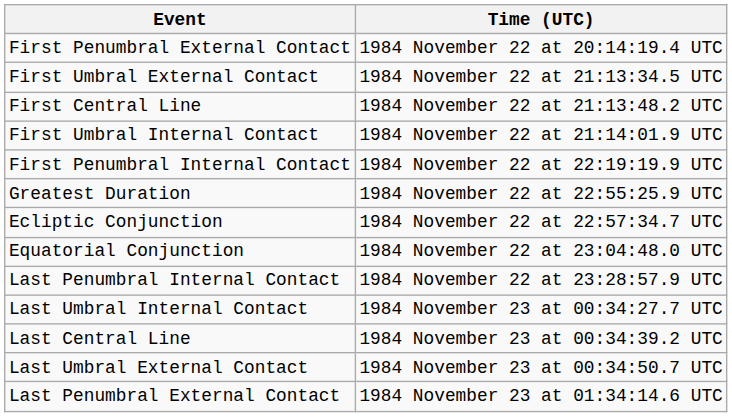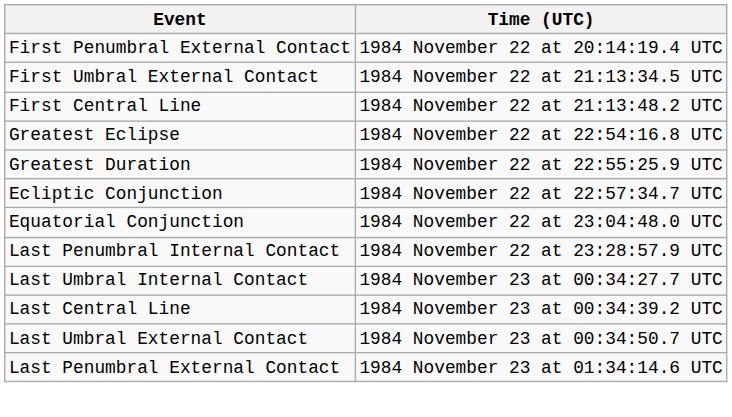- row: (164, 135)
- row: (180, 164)
+ row: (94, 135)
